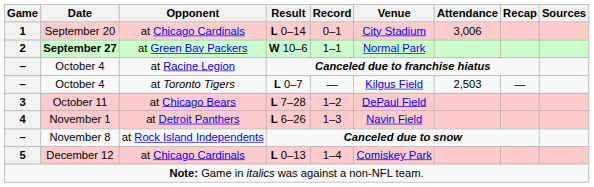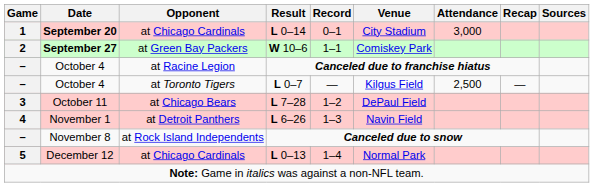(80, 31) normal -> (80, 31) bold
(467, 31) 3,006 -> (467, 31) 3,000
(394, 48) Normal Park -> (394, 48) Comiskey Park
(467, 84) 2,503 -> (467, 84) 2,500
(394, 155) Comiskey Park -> (394, 155) Normal Park
